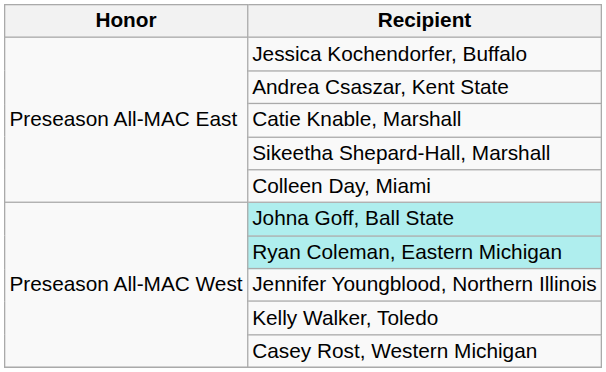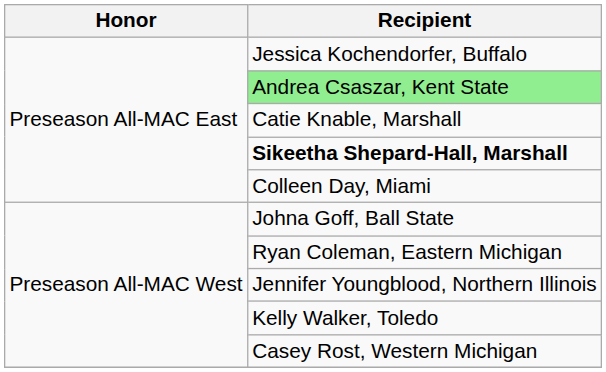(381, 86) no background -> (381, 86) lightgreen background
(401, 152) normal -> (410, 152) bold
(353, 218) paleturquoise background -> (353, 218) no background
(407, 251) paleturquoise background -> (407, 251) no background
